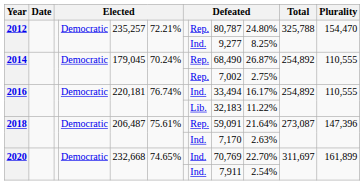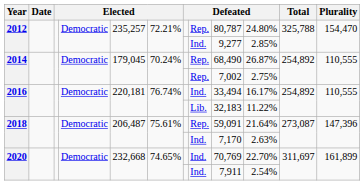(264, 44) 8.25% -> (264, 44) 2.85%
